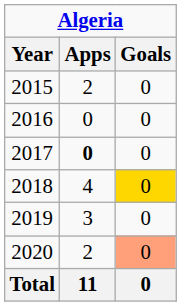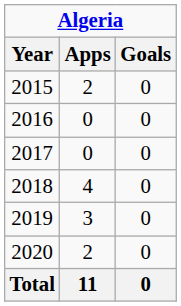(88, 152) bold -> (88, 152) normal
(146, 185) gold background -> (146, 185) no background
(146, 251) lightsalmon background -> (146, 251) no background
